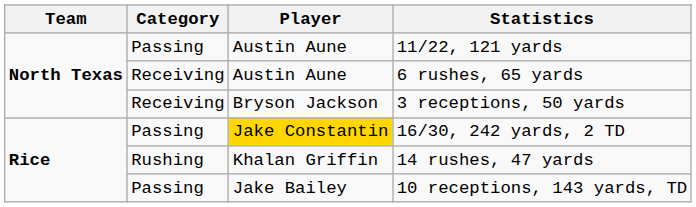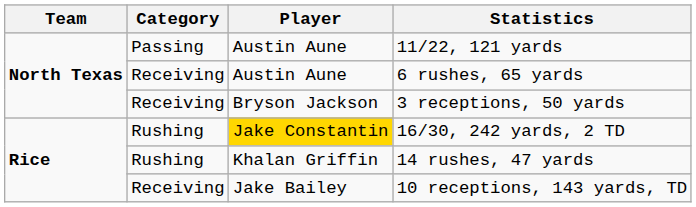(167, 132) Passing -> (167, 132) Rushing
(167, 188) Passing -> (178, 188) Receiving
